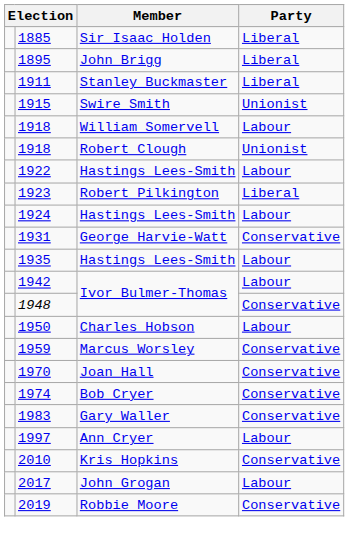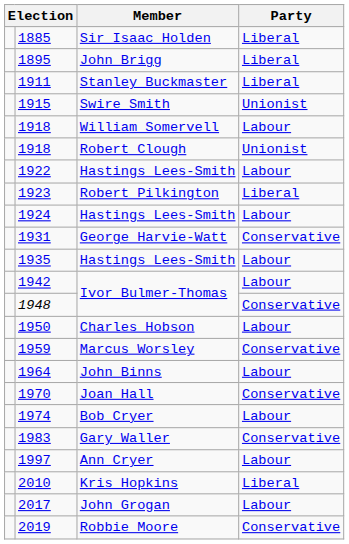+ row: (34, 372)
(291, 394) Conservative -> (267, 416) Labour
(291, 461) Conservative -> (271, 483) Liberal
